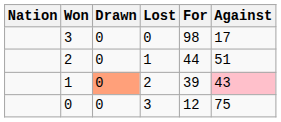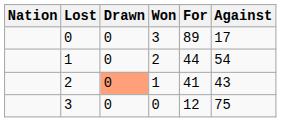columns swapped: (76, 16) <-> (160, 16)
(191, 38) 98 -> (191, 38) 89
(223, 61) 51 -> (223, 61) 54
(191, 83) 39 -> (191, 83) 41
(223, 83) pink background -> (223, 83) no background
